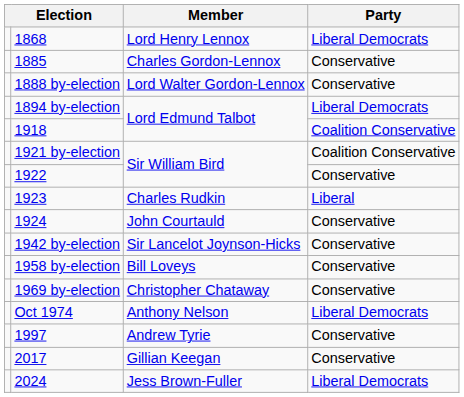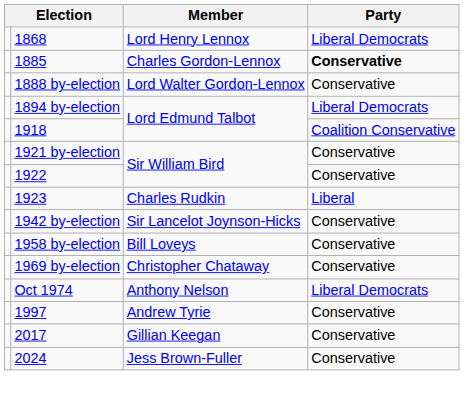(353, 61) normal -> (357, 61) bold
(383, 152) Coalition Conservative -> (353, 152) Conservative
- row: (30, 221)
(370, 381) Liberal Democrats -> (353, 358) Conservative
